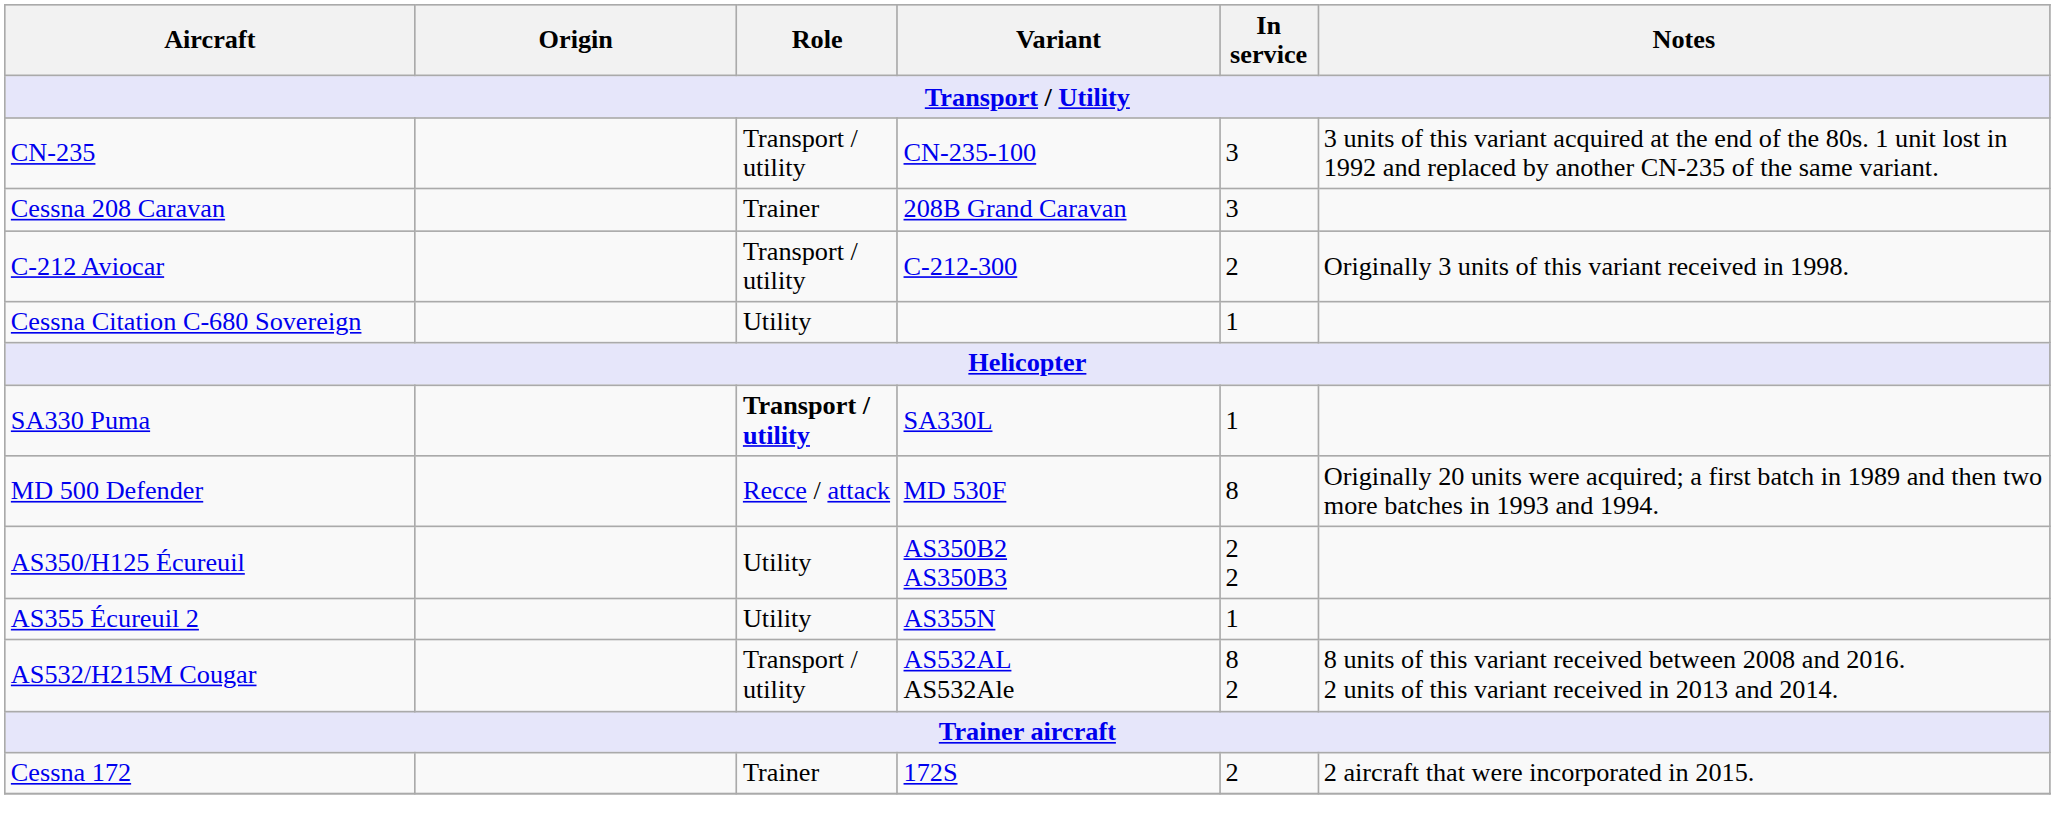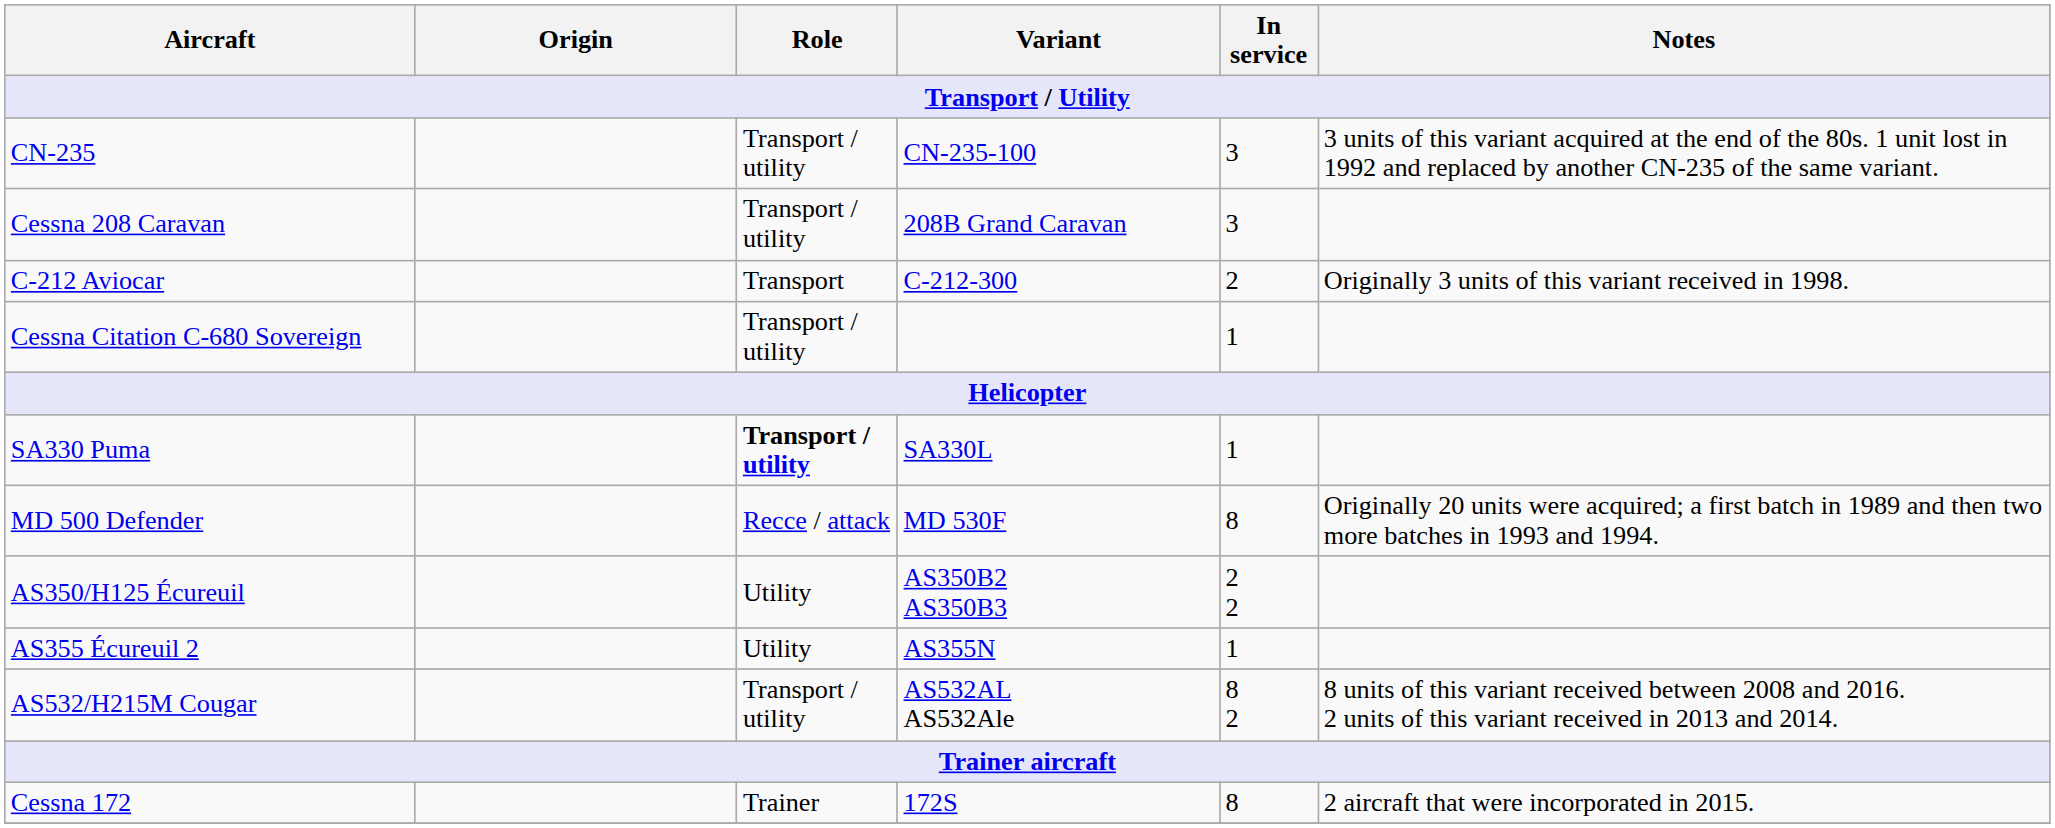(781, 209) Trainer -> (800, 223) Transport / utility
(800, 265) Transport / utility -> (793, 280) Transport
(777, 321) Utility -> (800, 336) Transport / utility
(1232, 772) 2 -> (1232, 802) 8
